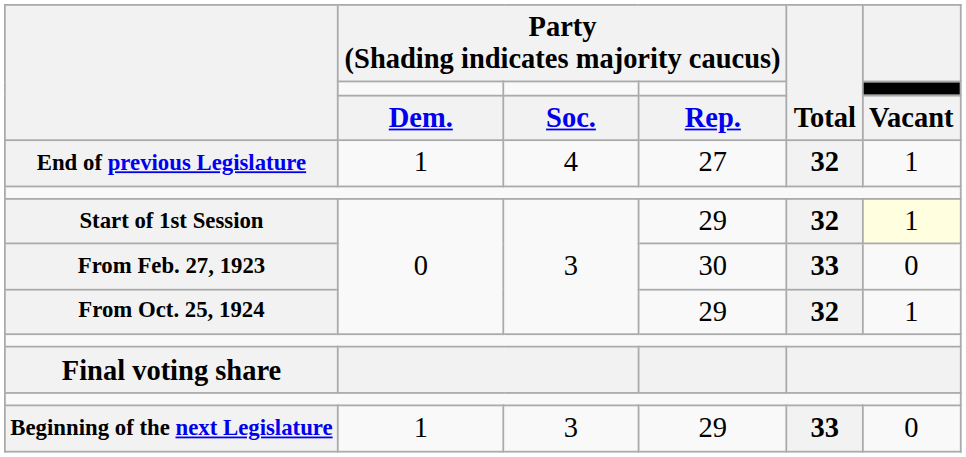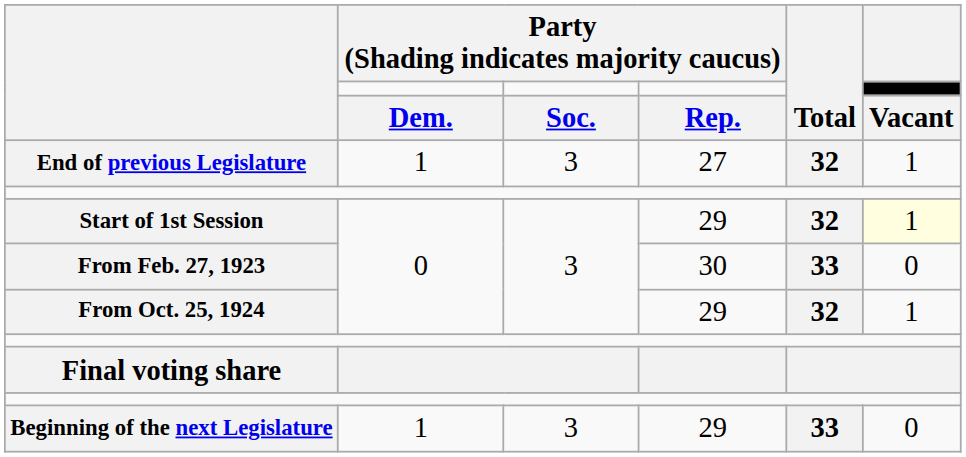(571, 162) 4 -> (571, 162) 3
